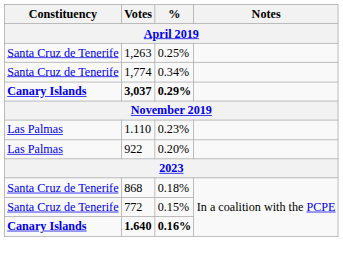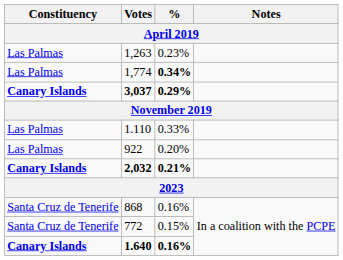(63, 52) Santa Cruz de Tenerife -> (35, 52) Las Palmas
(173, 52) 0.25% -> (173, 52) 0.23%
(63, 72) Santa Cruz de Tenerife -> (35, 72) Las Palmas
(173, 72) normal -> (174, 72) bold
(173, 130) 0.23% -> (173, 130) 0.33%
+ row: (138, 168)
(173, 187) 0.18% -> (173, 207) 0.16%
